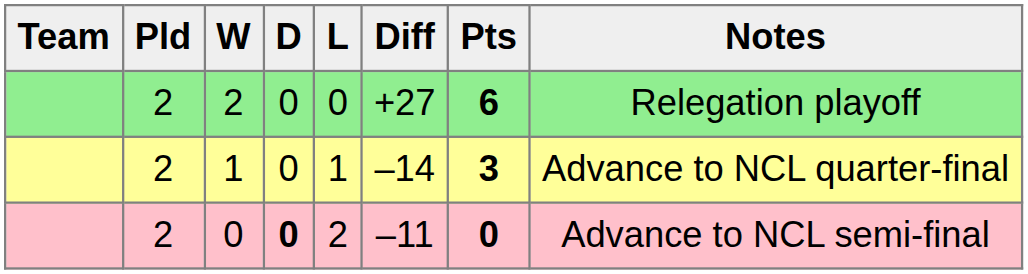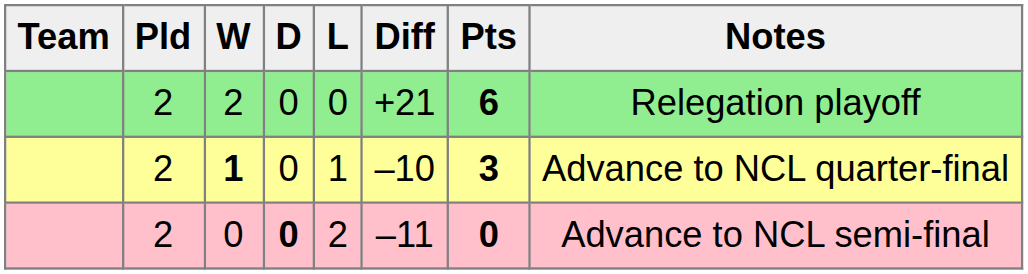(405, 103) +27 -> (405, 103) +21
(233, 169) normal -> (233, 169) bold
(405, 169) –14 -> (405, 169) –10
